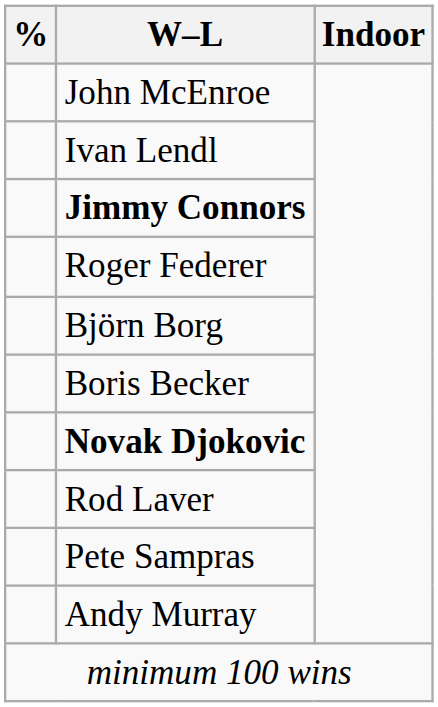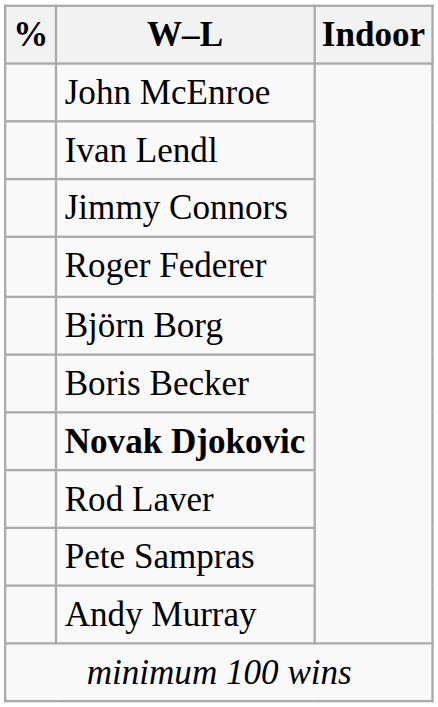(185, 208) bold -> (176, 208) normal
